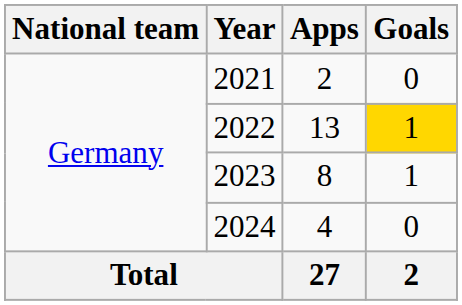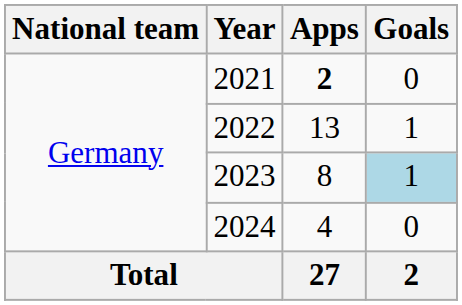(324, 78) normal -> (324, 78) bold
(411, 127) gold background -> (411, 127) no background
(411, 176) no background -> (411, 176) lightblue background
